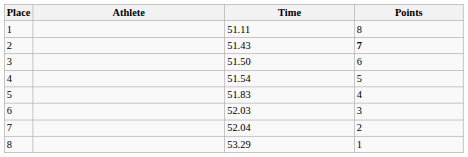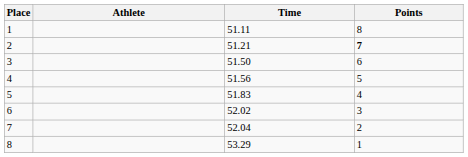(239, 45) 51.43 -> (239, 45) 51.21
(239, 78) 51.54 -> (239, 78) 51.56
(239, 111) 52.03 -> (239, 111) 52.02
